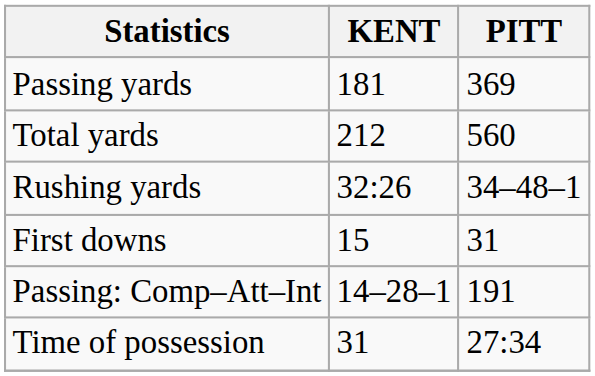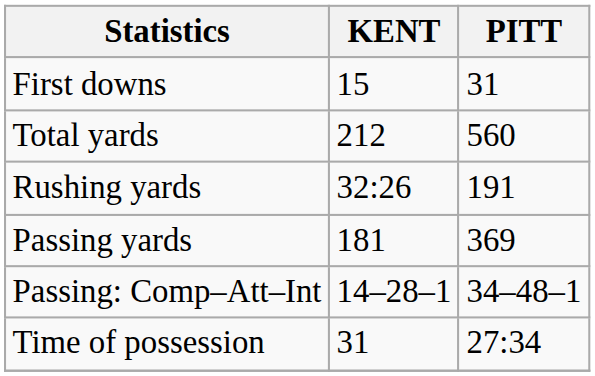rows swapped: (90, 239) <-> (102, 83)
(524, 187) 34–48–1 -> (491, 187) 191
(491, 291) 191 -> (524, 291) 34–48–1
